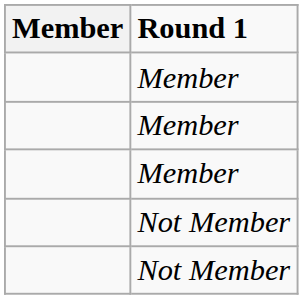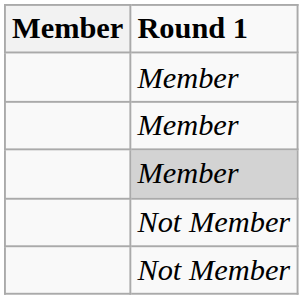(188, 173) no background -> (188, 173) lightgrey background
